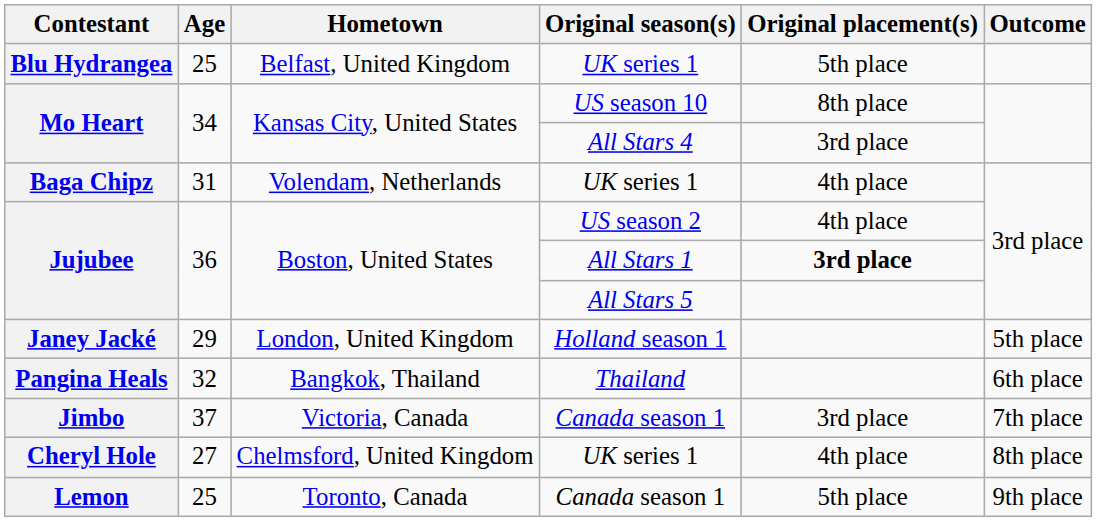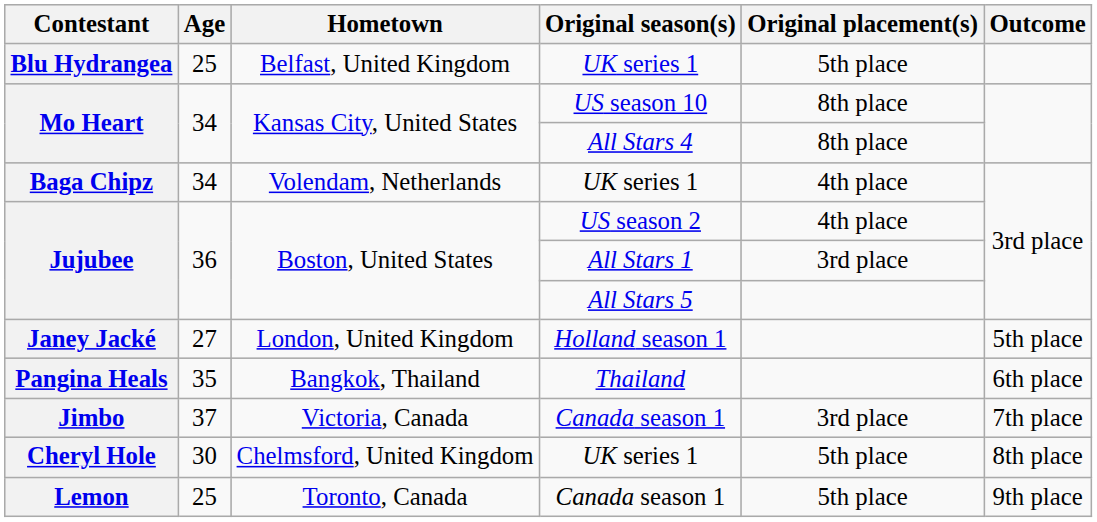(863, 142) 3rd place -> (863, 142) 8th place
(205, 181) 31 -> (205, 181) 34
(863, 260) bold -> (863, 260) normal
(205, 338) 29 -> (205, 338) 27
(205, 378) 32 -> (205, 378) 35
(205, 456) 27 -> (205, 456) 30
(863, 456) 4th place -> (863, 456) 5th place
